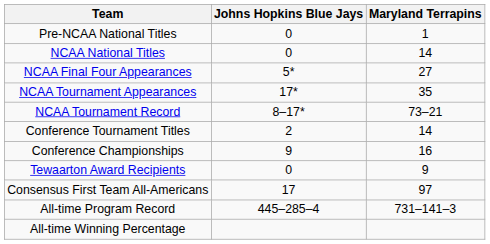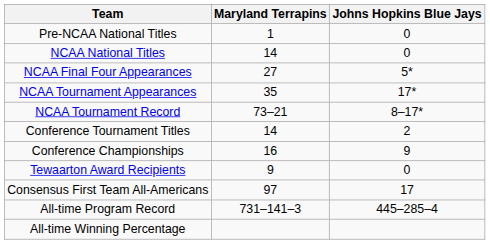columns swapped: (289, 14) <-> (425, 14)
